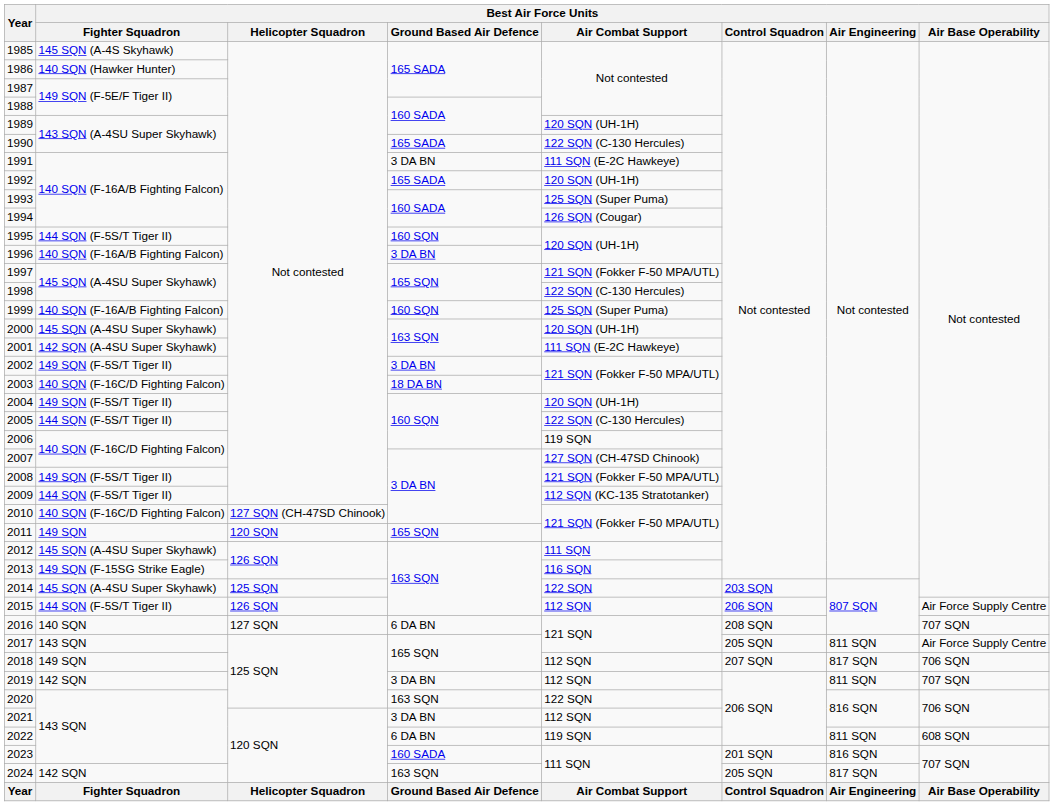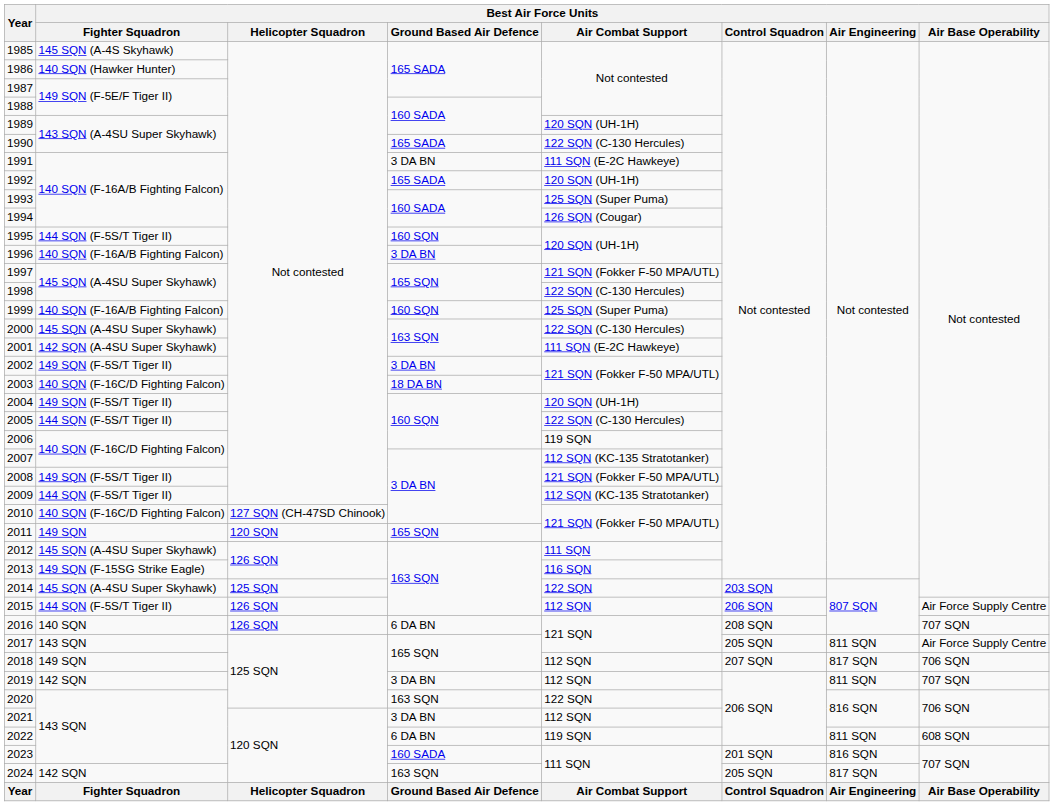(592, 328) 120 SQN (UH-1H) -> (614, 328) 122 SQN (C-130 Hercules)
(622, 458) 127 SQN (CH-47SD Chinook) -> (627, 458) 112 SQN (KC-135 Stratotanker)
(254, 625) 127 SQN -> (254, 625) 126 SQN
